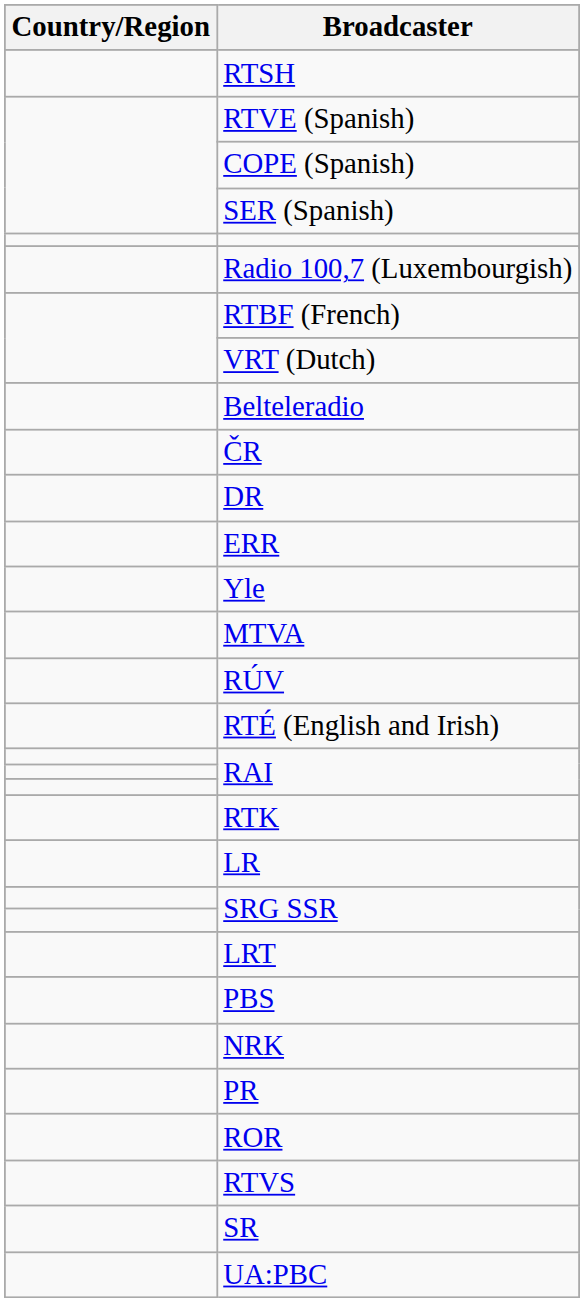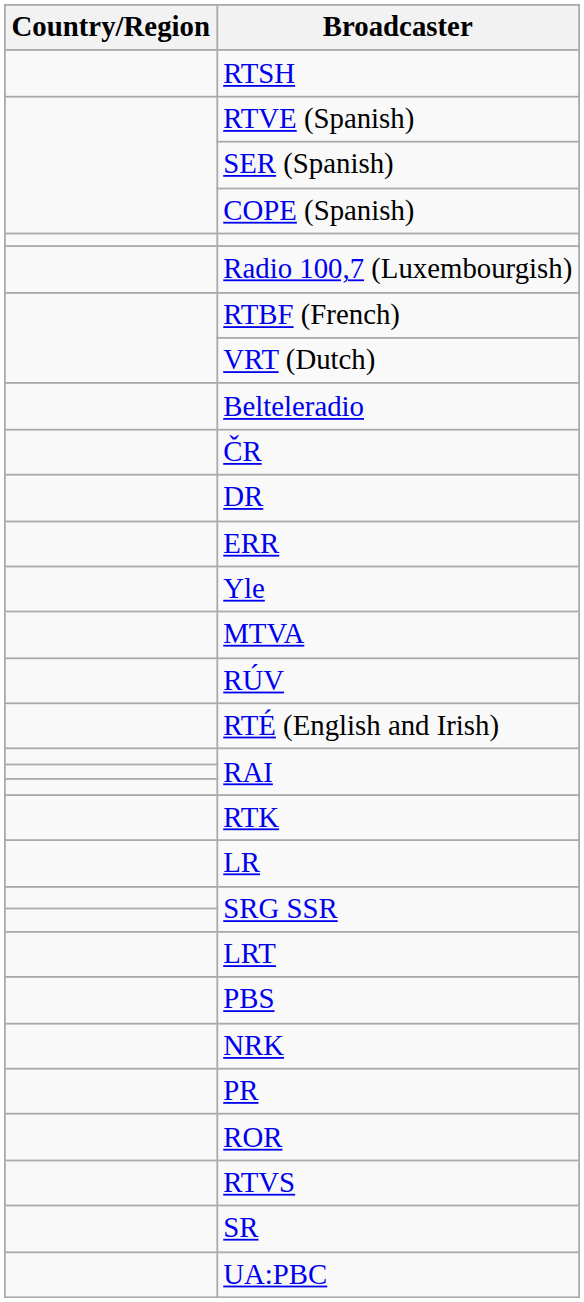(319, 164) COPE (Spanish) -> (308, 164) SER (Spanish)
(308, 210) SER (Spanish) -> (319, 210) COPE (Spanish)
